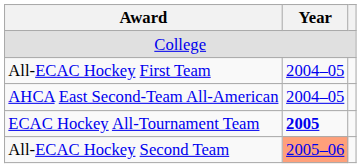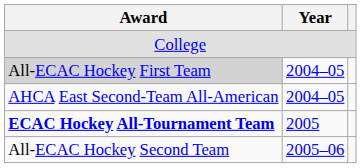(110, 70) no background -> (110, 70) lightgrey background
(134, 123) normal -> (141, 123) bold
(303, 123) bold -> (303, 123) normal
(315, 149) lightsalmon background -> (315, 149) no background
